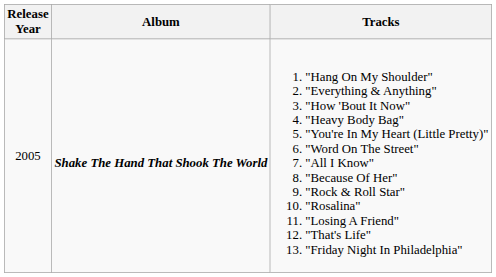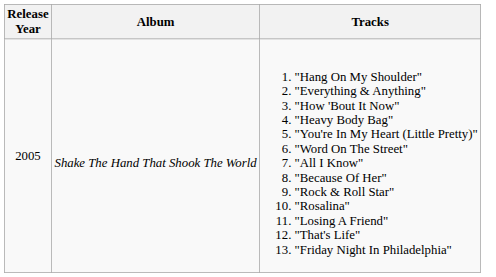(161, 162) bold -> (156, 162) normal
